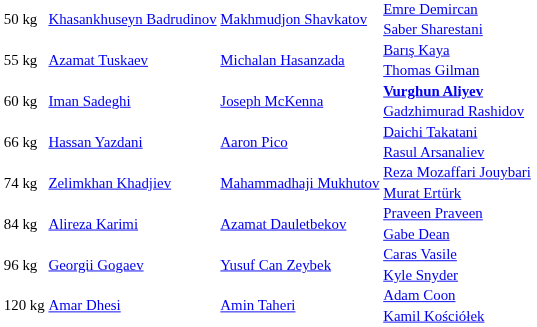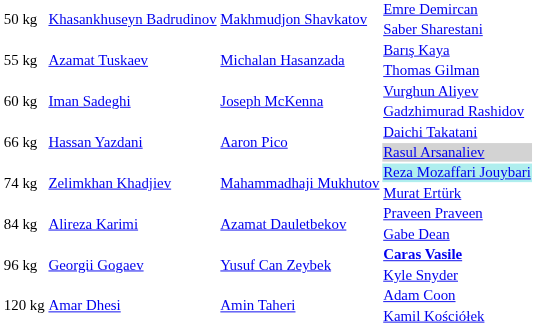(433, 91) bold -> (431, 91) normal
(434, 152) no background -> (434, 152) lightgrey background
(457, 172) no background -> (457, 172) paleturquoise background
(420, 254) normal -> (423, 254) bold
